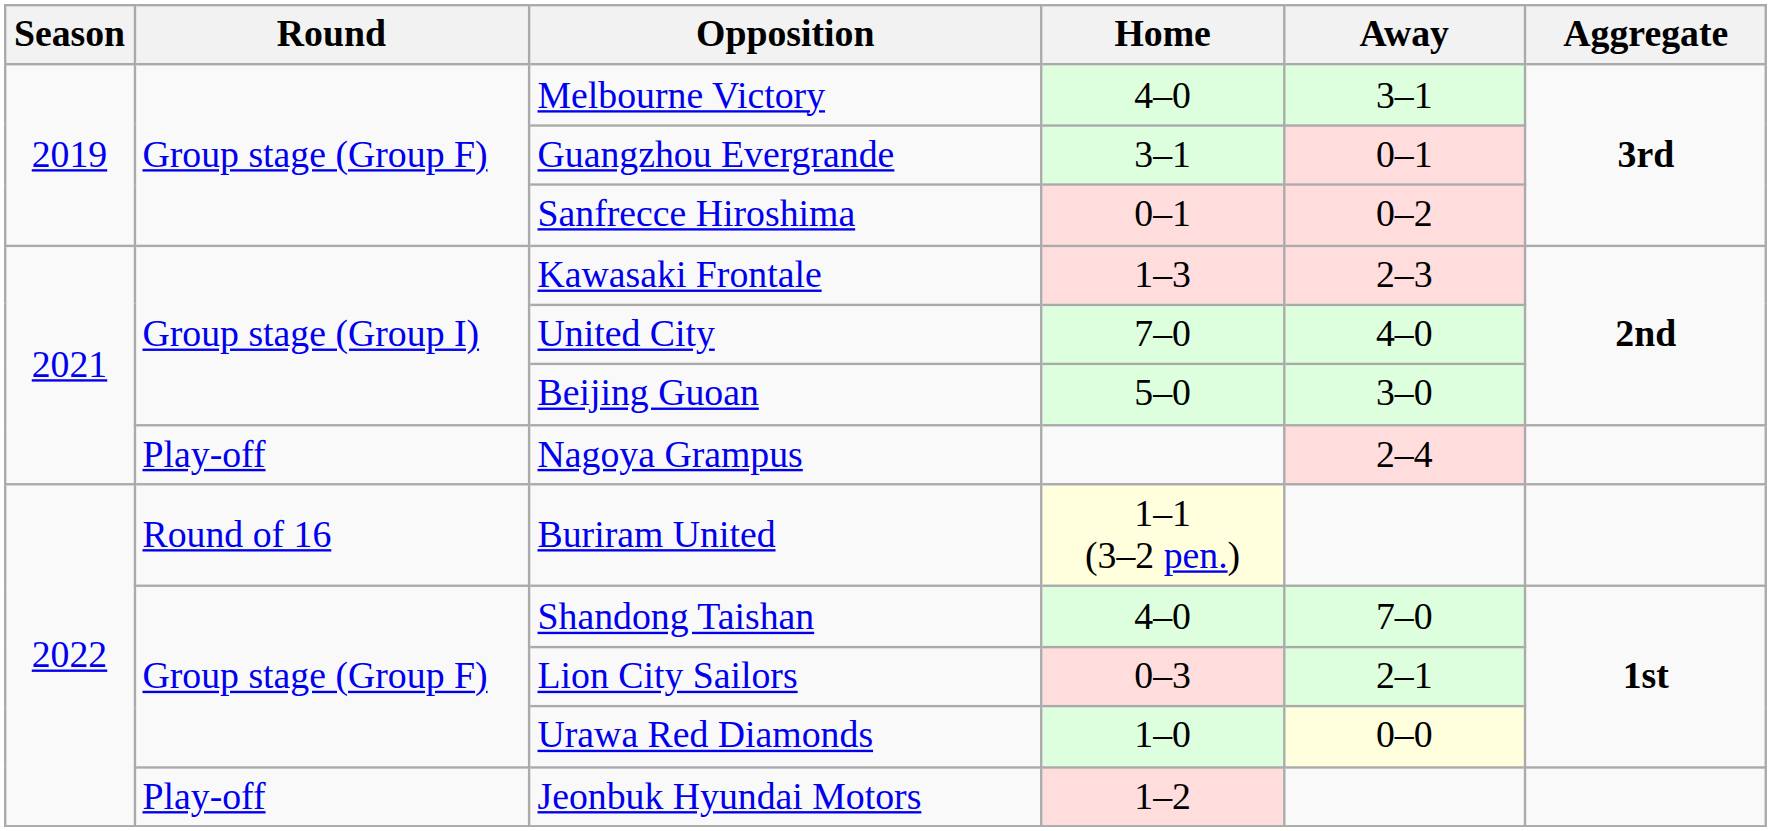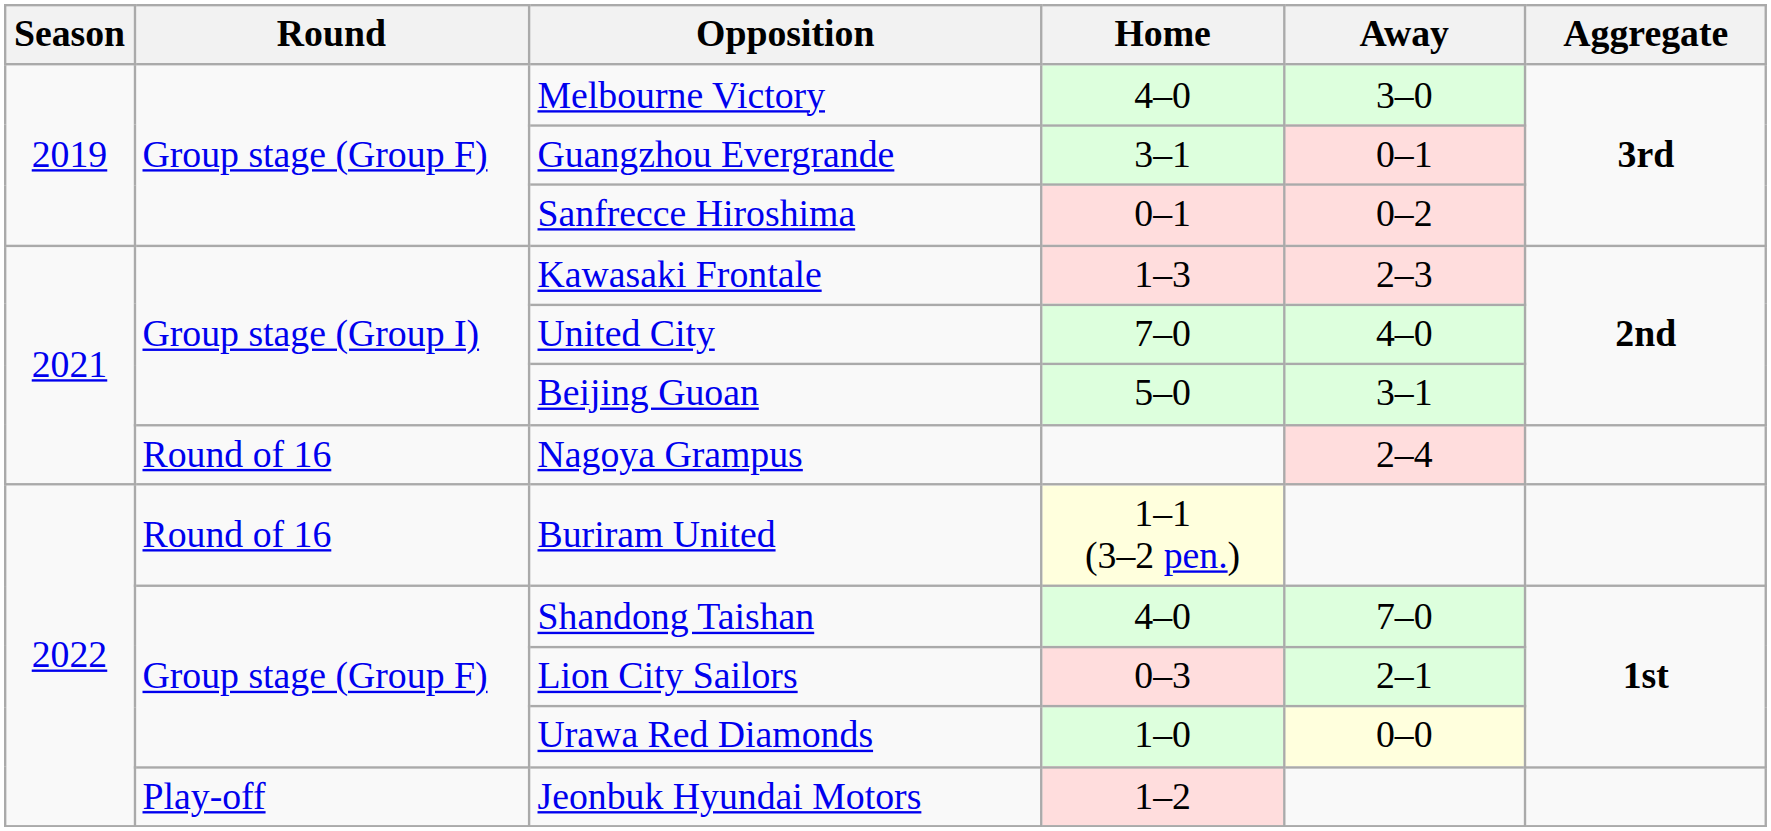(1404, 94) 3–1 -> (1404, 94) 3–0
(1404, 393) 3–0 -> (1404, 393) 3–1
(204, 453) Play-off -> (237, 453) Round of 16
